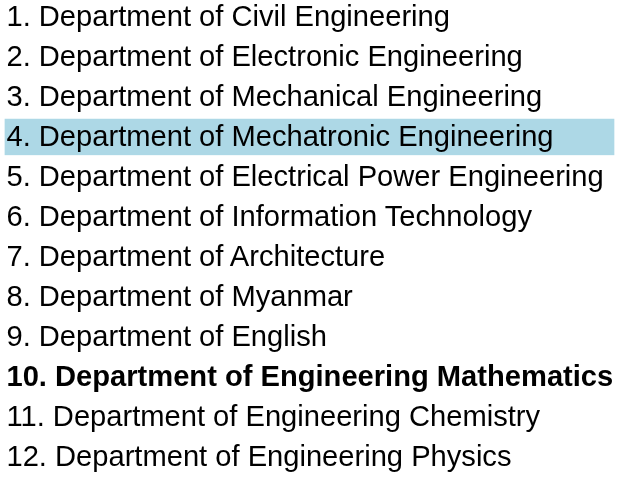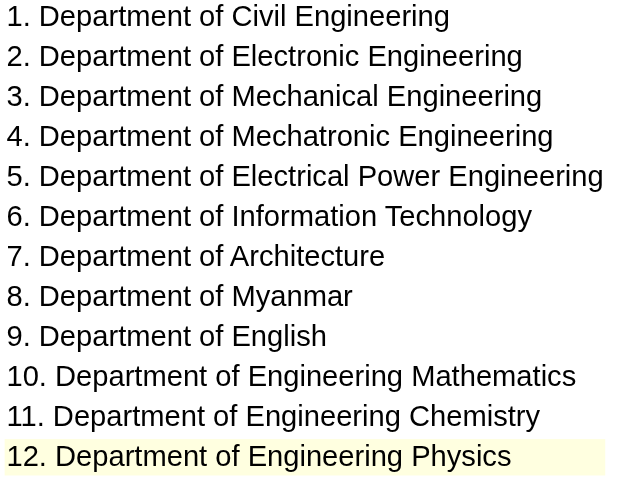(280, 136) lightblue background -> (280, 136) no background
(310, 376) bold -> (291, 376) normal
(259, 456) no background -> (259, 456) lightyellow background
